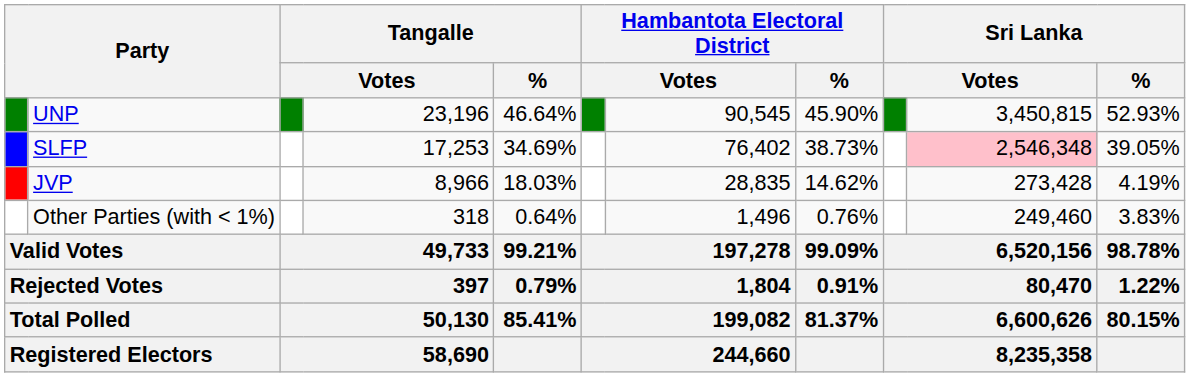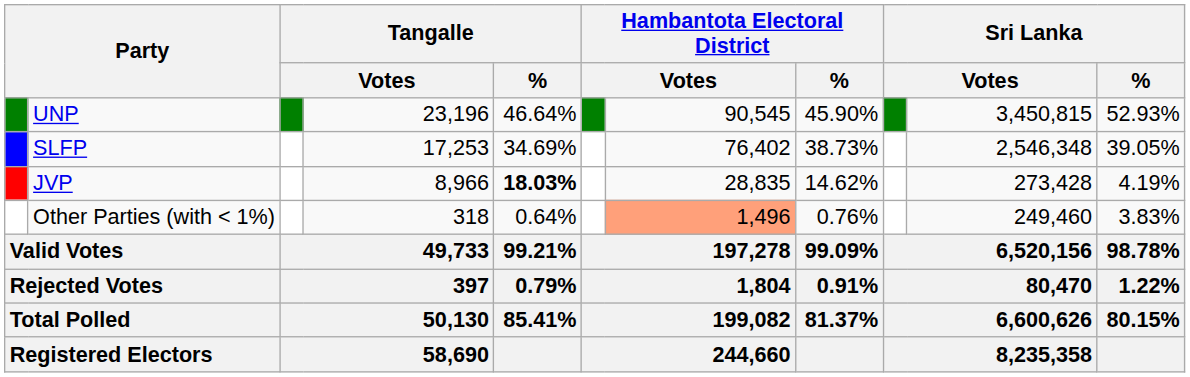(1044, 148) pink background -> (1044, 148) no background
(540, 182) normal -> (540, 182) bold
(763, 217) no background -> (763, 217) lightsalmon background
